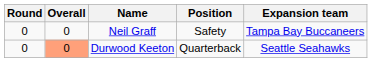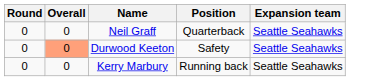(210, 31) Safety -> (214, 31) Quarterback
(305, 31) Tampa Bay Buccaneers -> (298, 31) Seattle Seahawks
(210, 48) Quarterback -> (214, 48) Safety
+ row: (132, 66)
